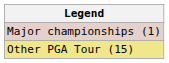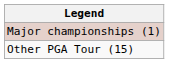(71, 50) khaki background -> (71, 50) no background
